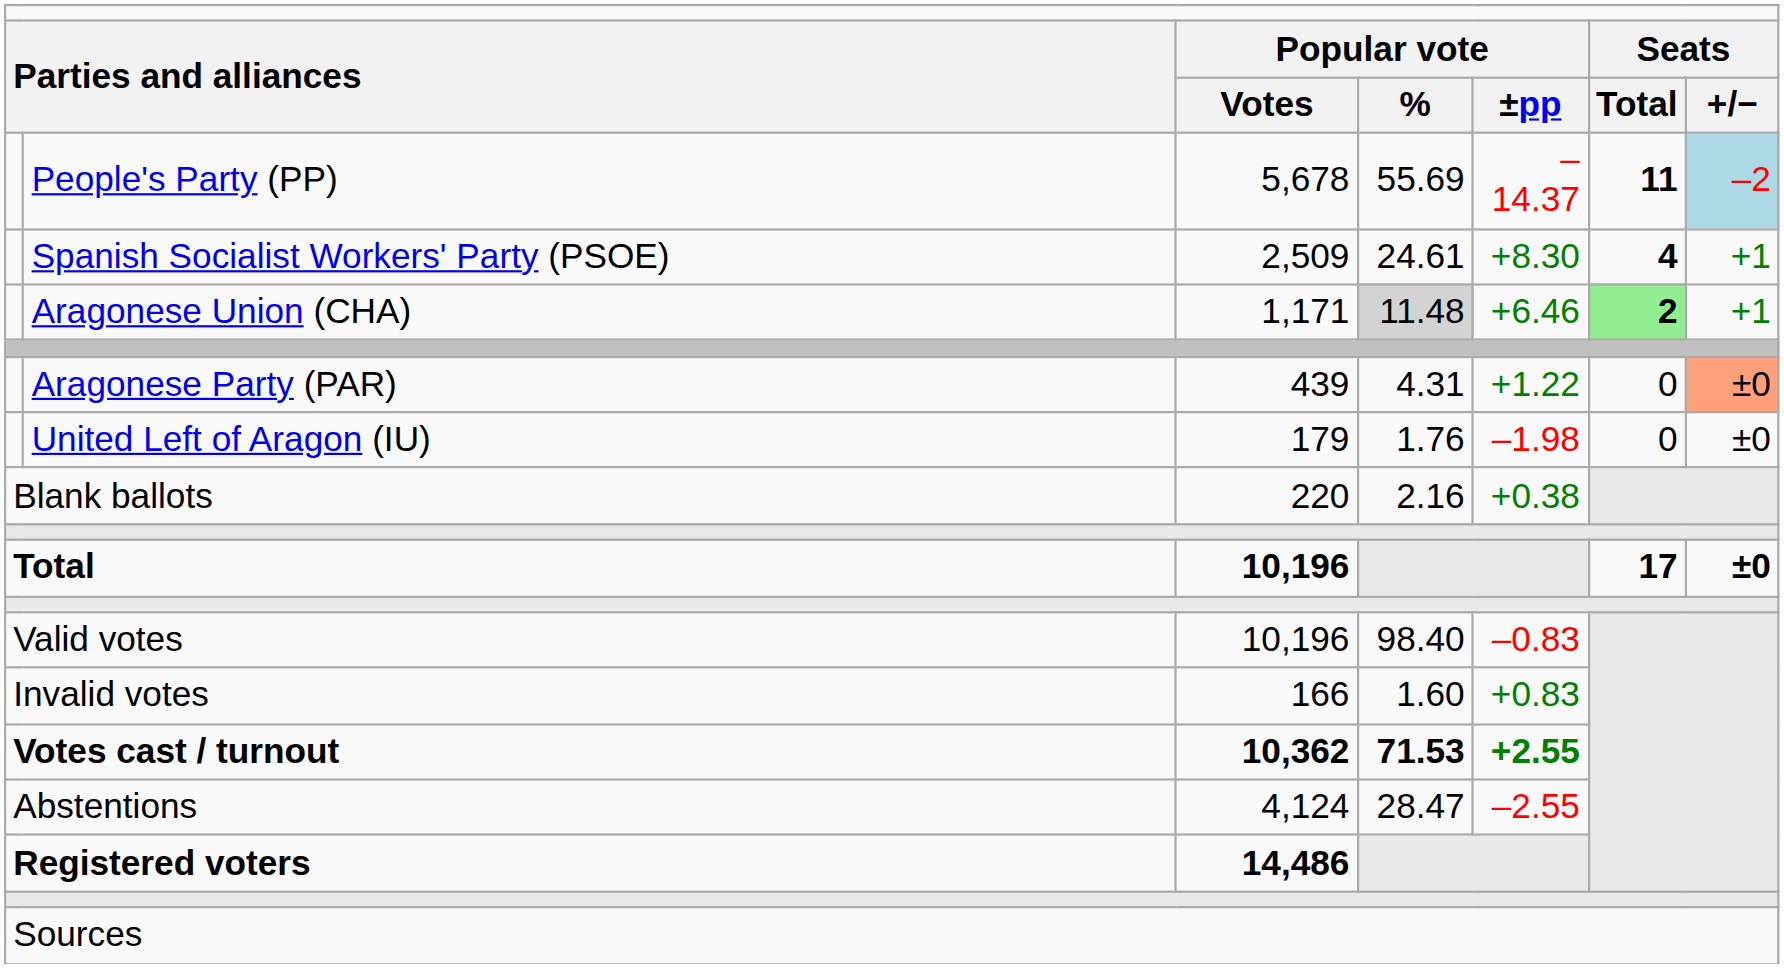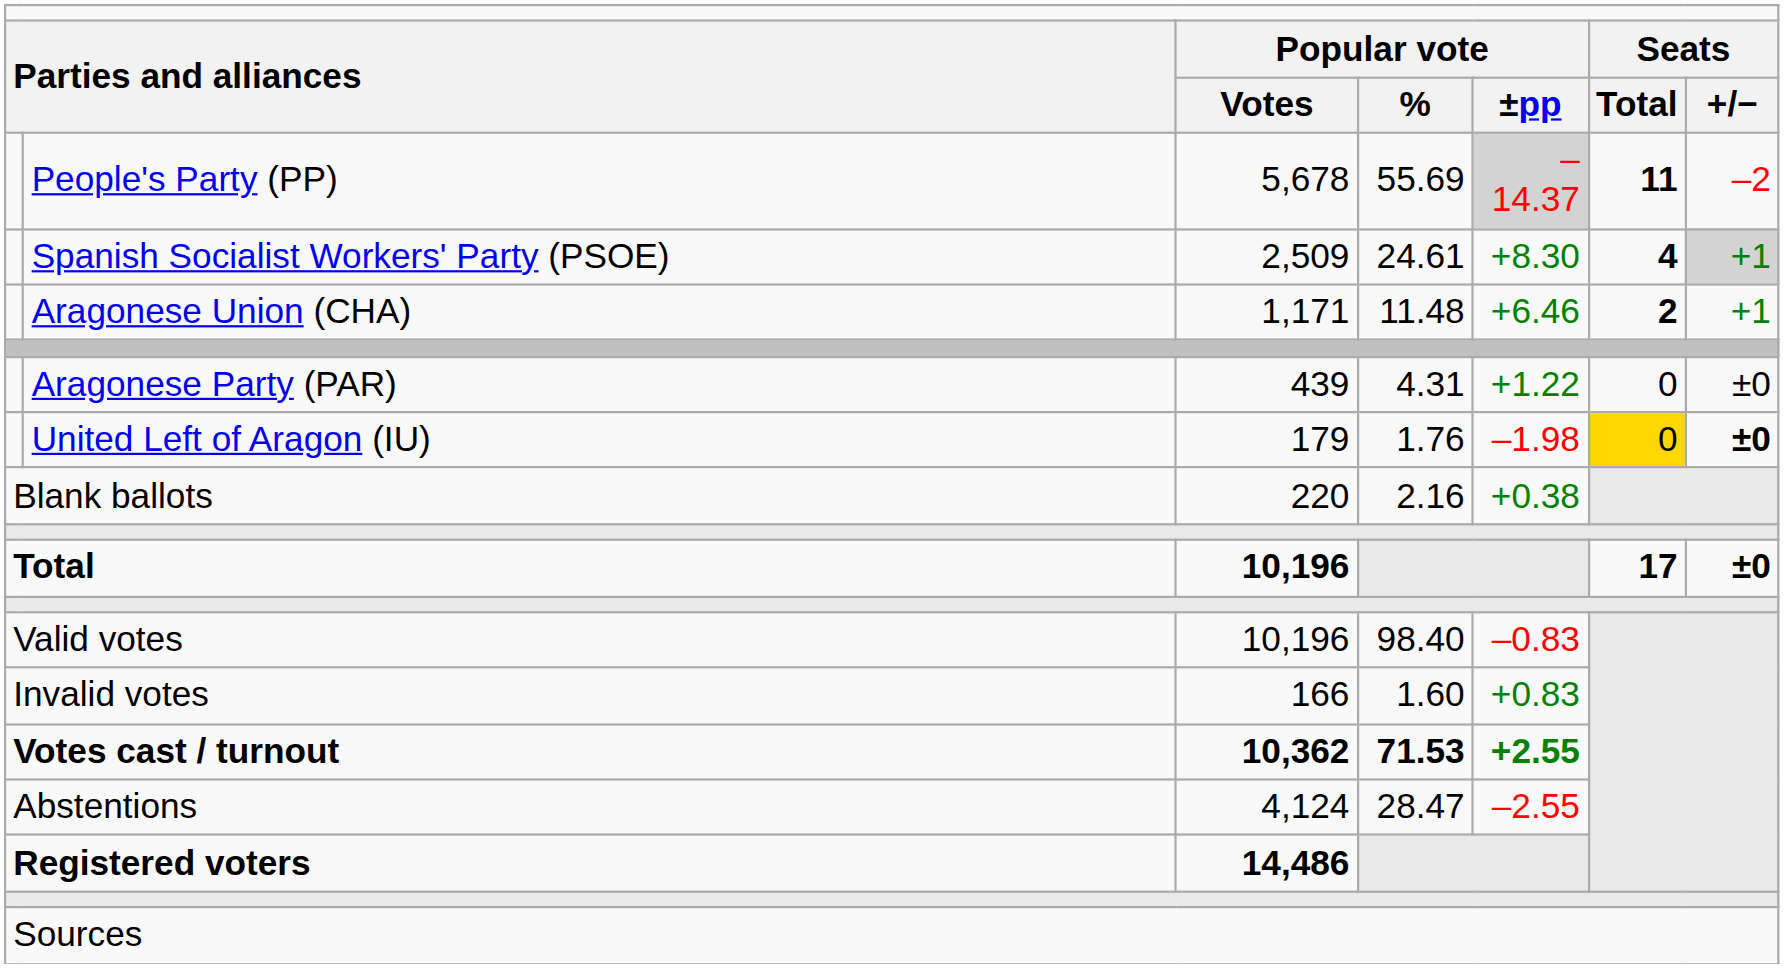(1536, 180) no background -> (1536, 180) lightgrey background
(1751, 180) lightblue background -> (1751, 180) no background
(1751, 255) no background -> (1751, 255) lightgrey background
(1422, 311) lightgrey background -> (1422, 311) no background
(1668, 311) lightgreen background -> (1668, 311) no background
(1751, 383) lightsalmon background -> (1751, 383) no background
(1668, 439) no background -> (1668, 439) gold background
(1751, 439) normal -> (1751, 439) bold
